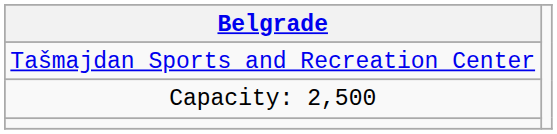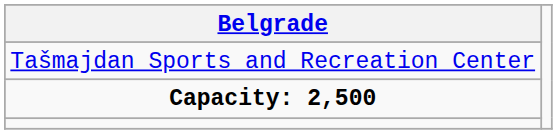(273, 99) normal -> (273, 99) bold
